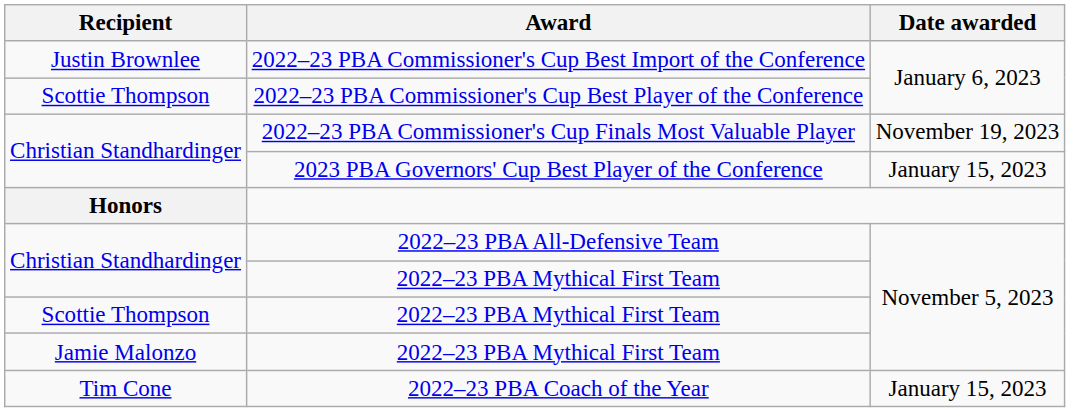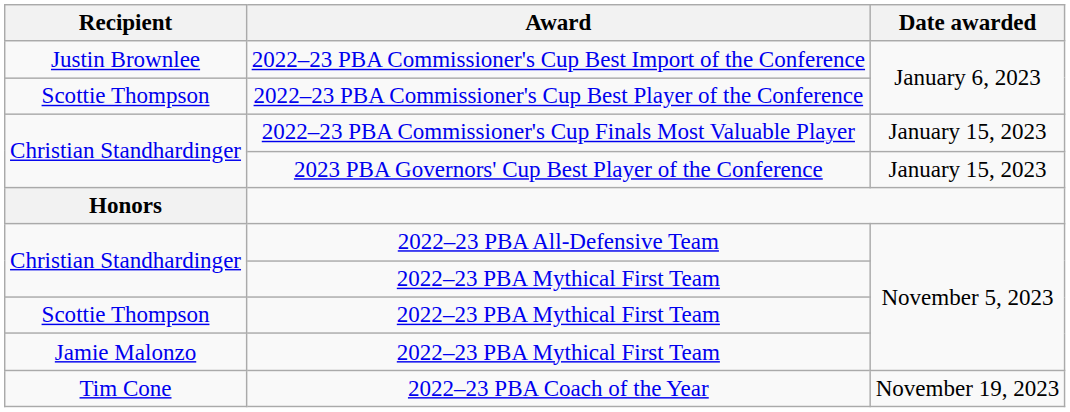(967, 132) November 19, 2023 -> (967, 132) January 15, 2023
(967, 388) January 15, 2023 -> (967, 388) November 19, 2023
